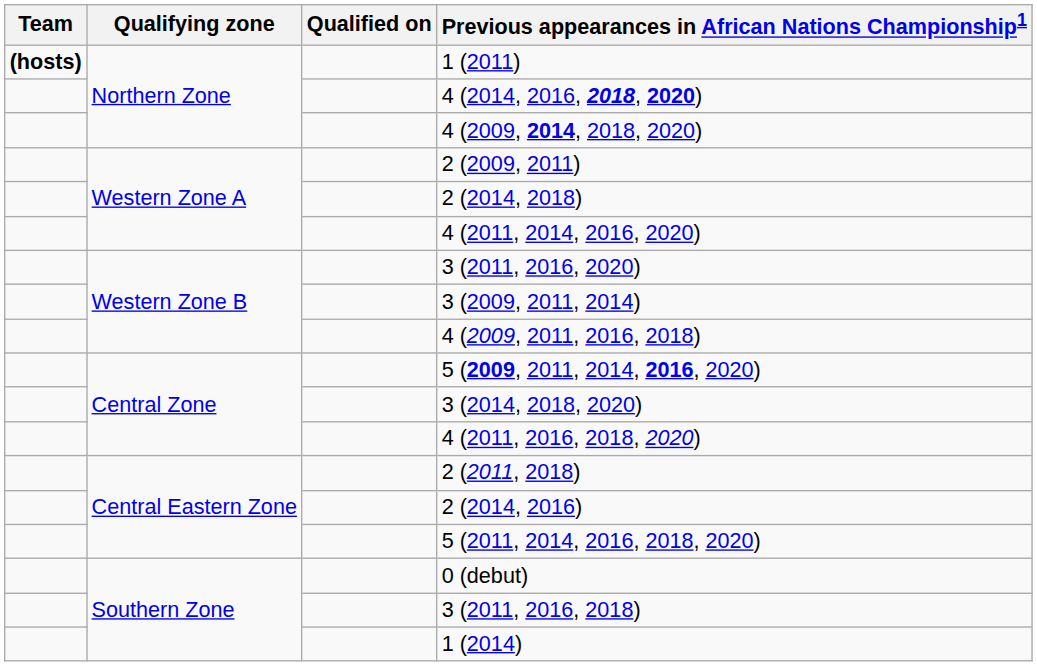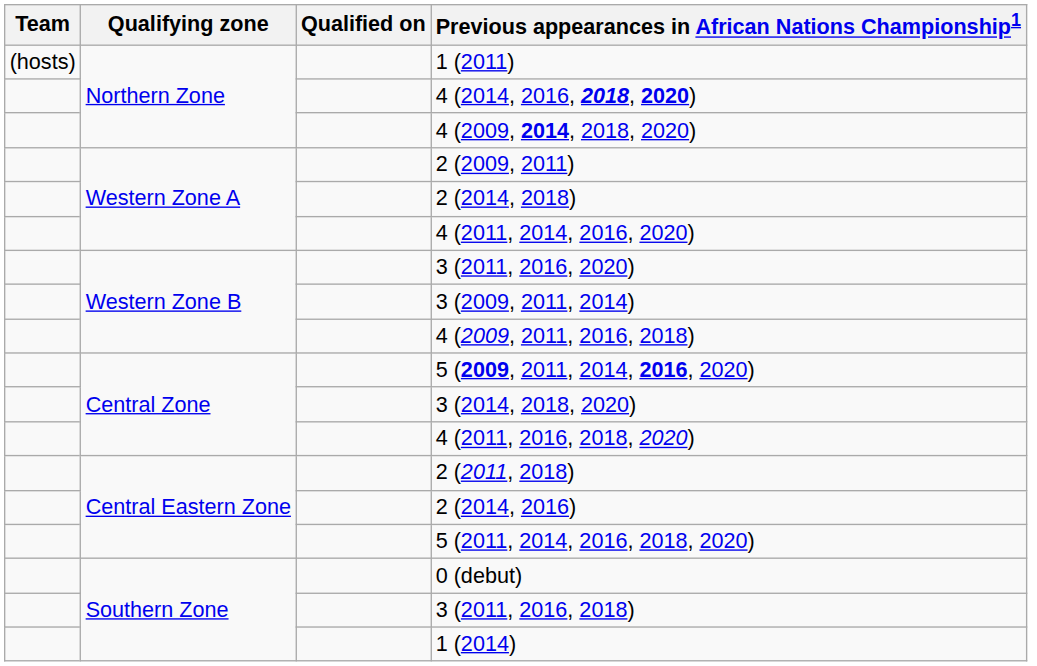(46, 61) bold -> (43, 61) normal
